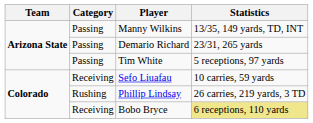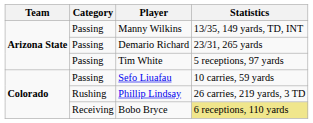(93, 77) Receiving -> (88, 77) Passing
